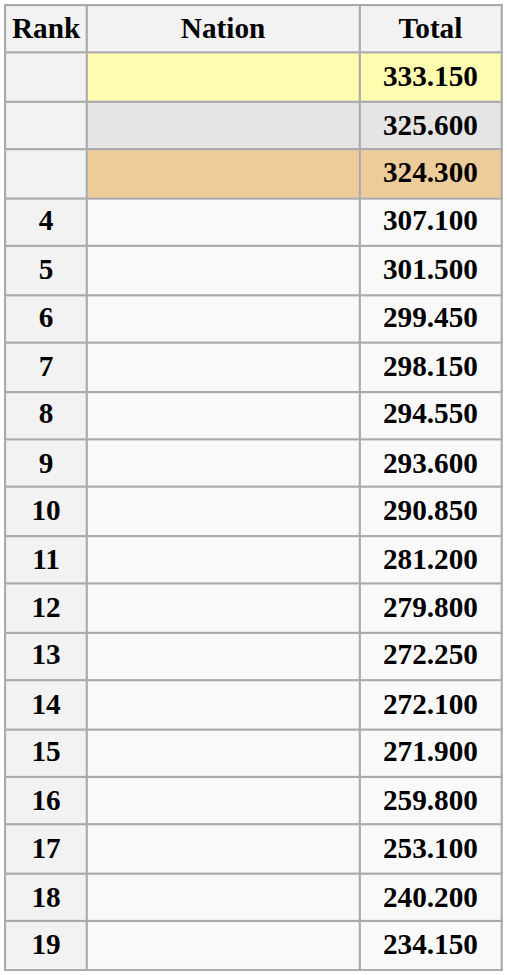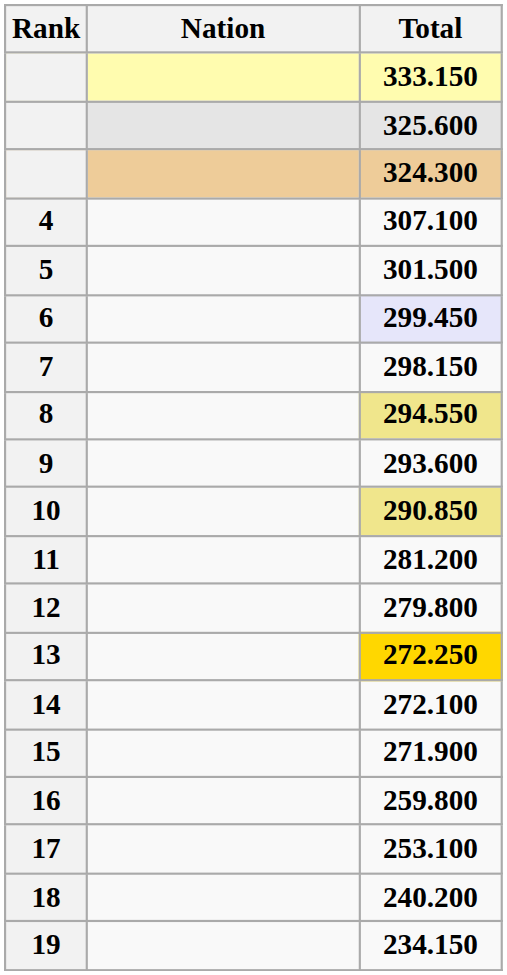(430, 317) no background -> (430, 317) lavender background
(430, 414) no background -> (430, 414) khaki background
(430, 510) no background -> (430, 510) khaki background
(430, 655) no background -> (430, 655) gold background
